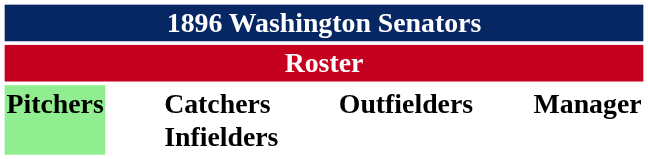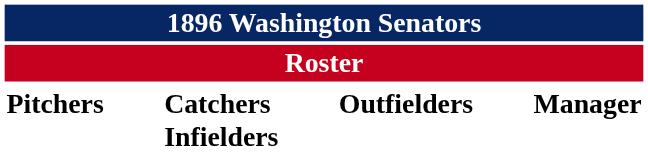(55, 103) lightgreen background -> (55, 103) no background
